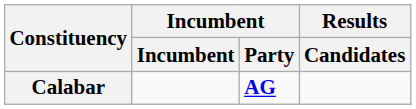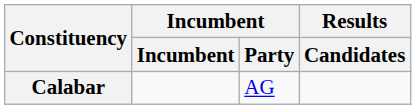(260, 87) bold -> (259, 87) normal
